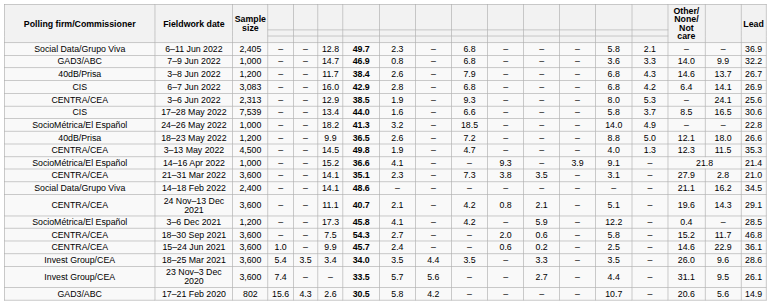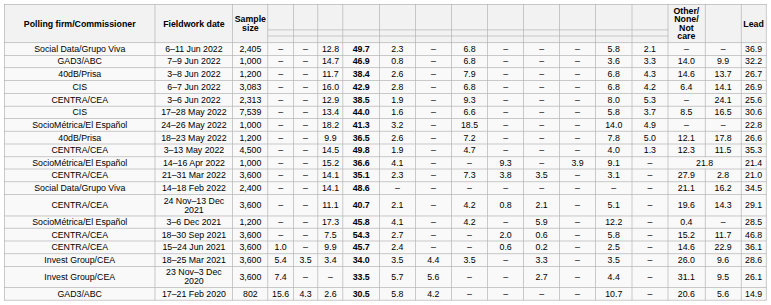(614, 138) 8.8 -> (614, 138) 7.8
(723, 138) 18.0 -> (723, 138) 17.8
